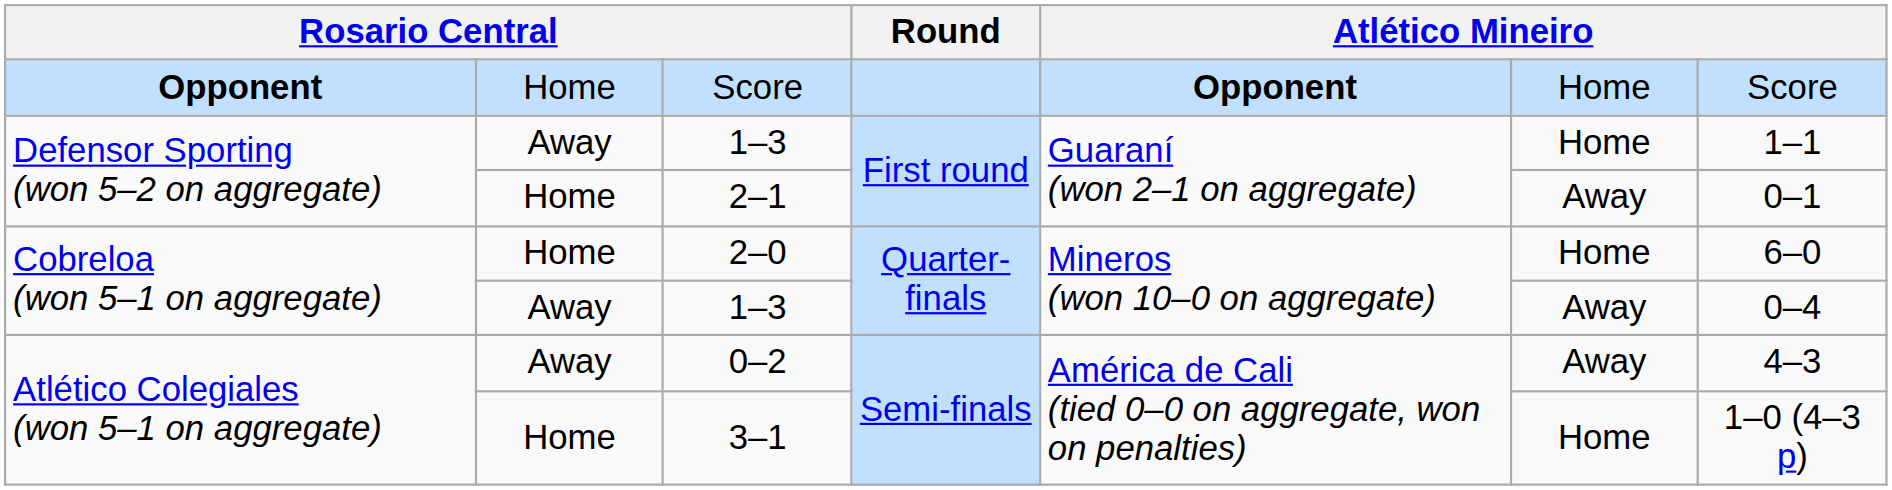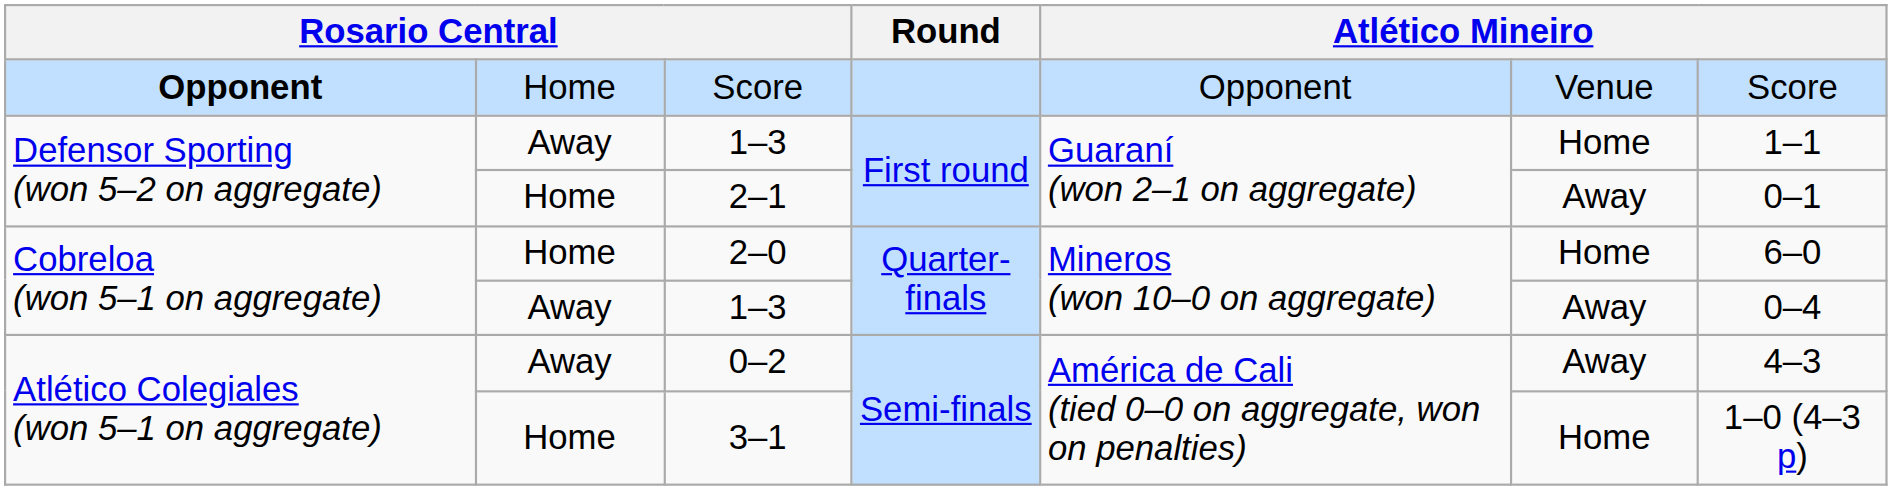(1275, 87) bold -> (1275, 87) normal
(1604, 87) Home -> (1604, 87) Venue
